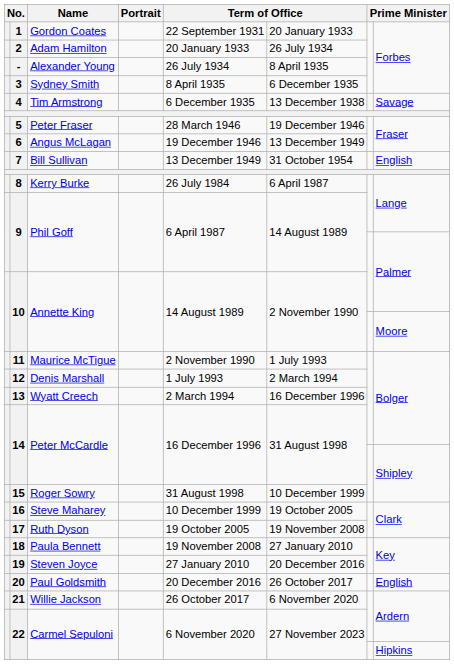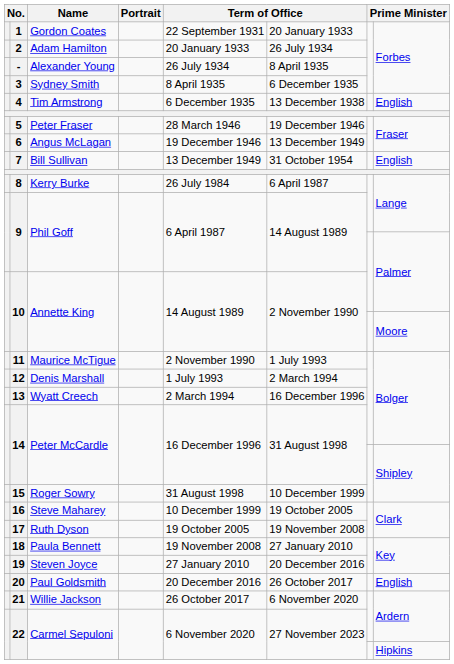(395, 102) Savage -> (394, 102) English
